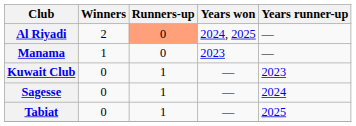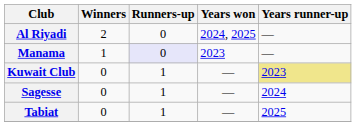(163, 33) lightsalmon background -> (163, 33) no background
(163, 53) no background -> (163, 53) lavender background
(274, 72) no background -> (274, 72) khaki background
